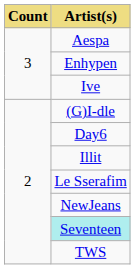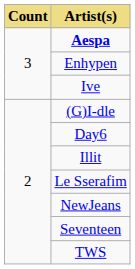(91, 39) normal -> (91, 39) bold
(91, 228) paleturquoise background -> (91, 228) no background
